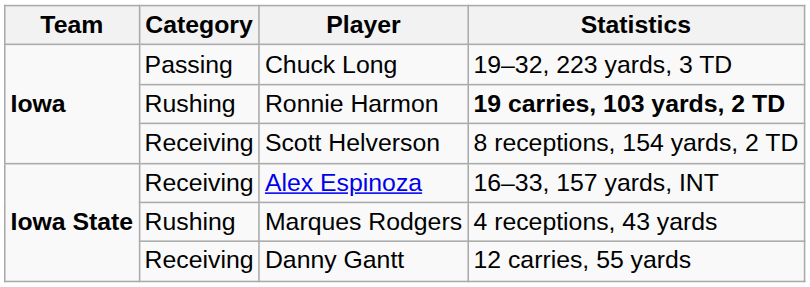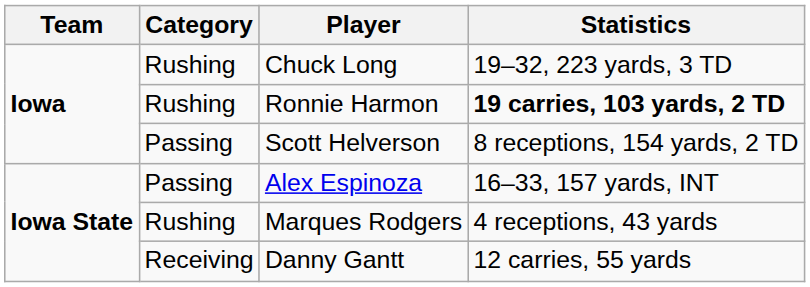(189, 64) Passing -> (190, 64) Rushing
(199, 142) Receiving -> (189, 142) Passing
(199, 182) Receiving -> (189, 182) Passing
